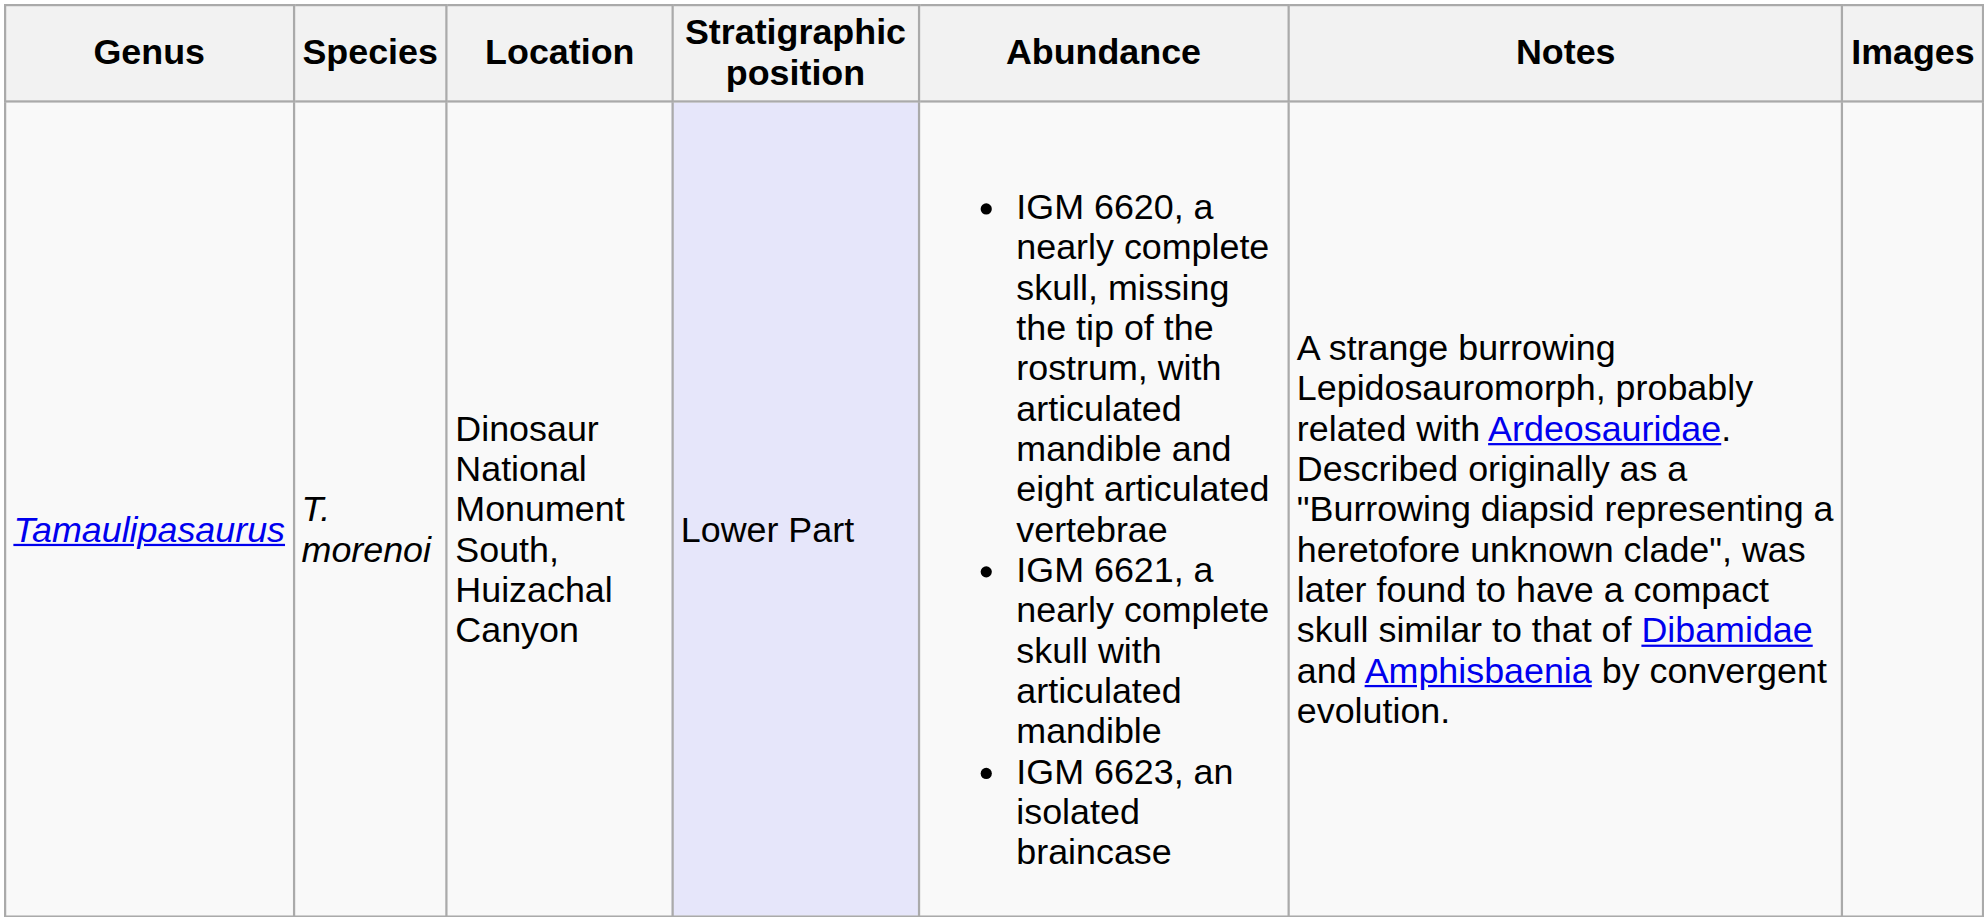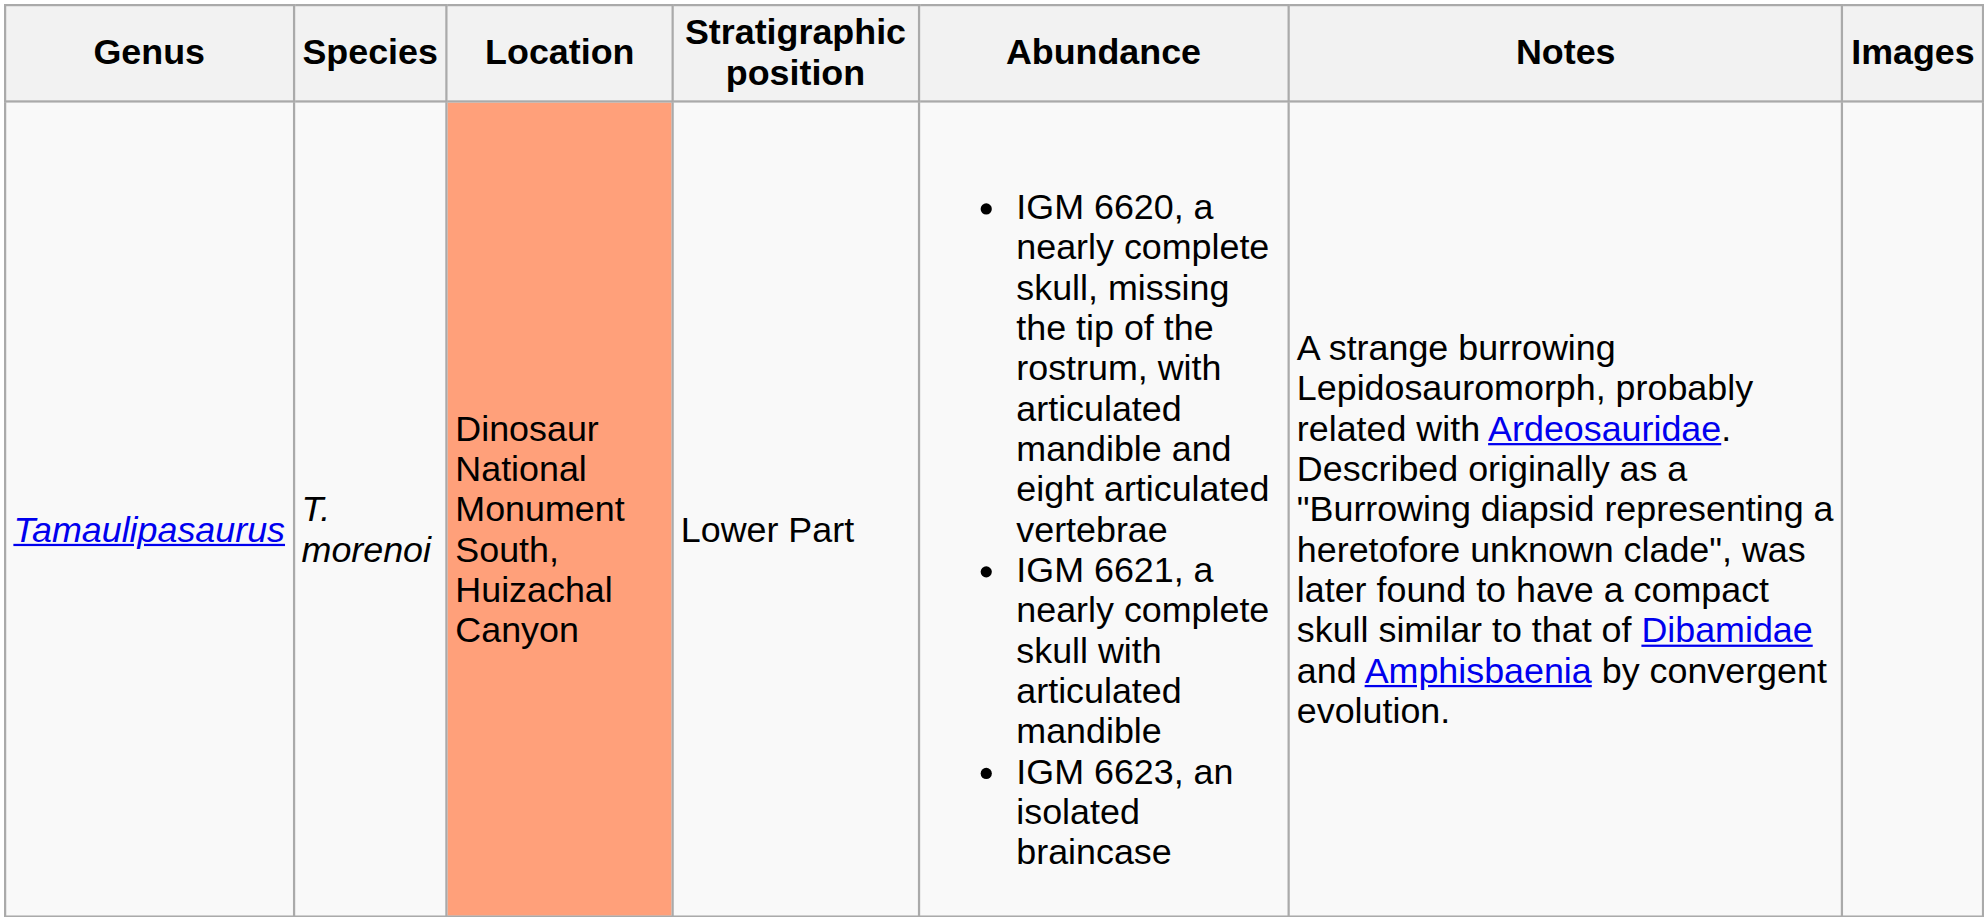(540, 528) no background -> (540, 528) lightsalmon background
(767, 528) lavender background -> (767, 528) no background
